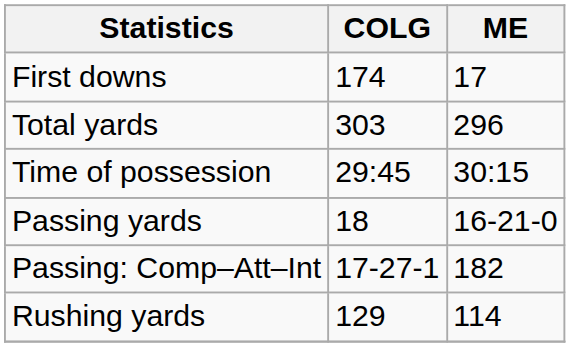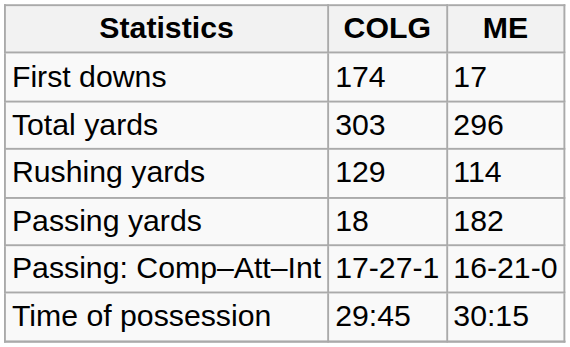rows swapped: (109, 316) <-> (142, 172)
(505, 220) 16-21-0 -> (479, 220) 182
(479, 268) 182 -> (505, 268) 16-21-0
